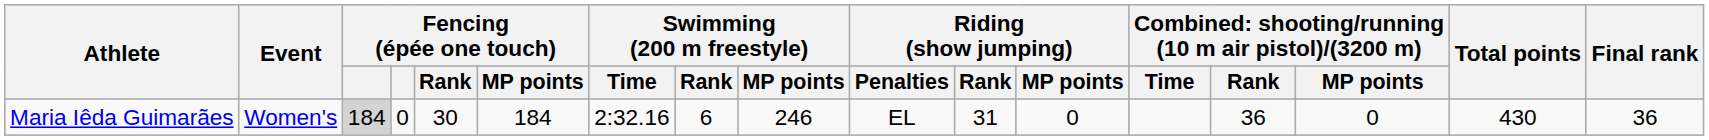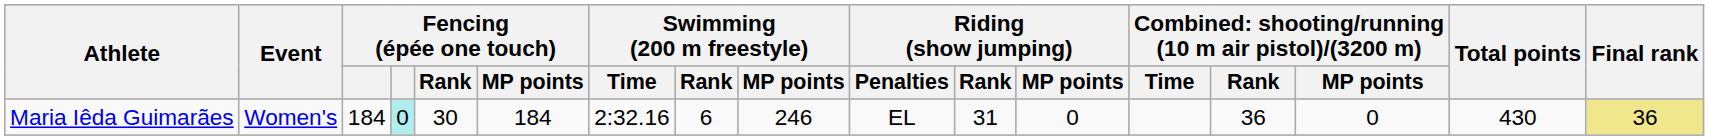(367, 118) lightgrey background -> (367, 118) no background
(402, 118) no background -> (402, 118) paleturquoise background
(1645, 118) no background -> (1645, 118) khaki background
